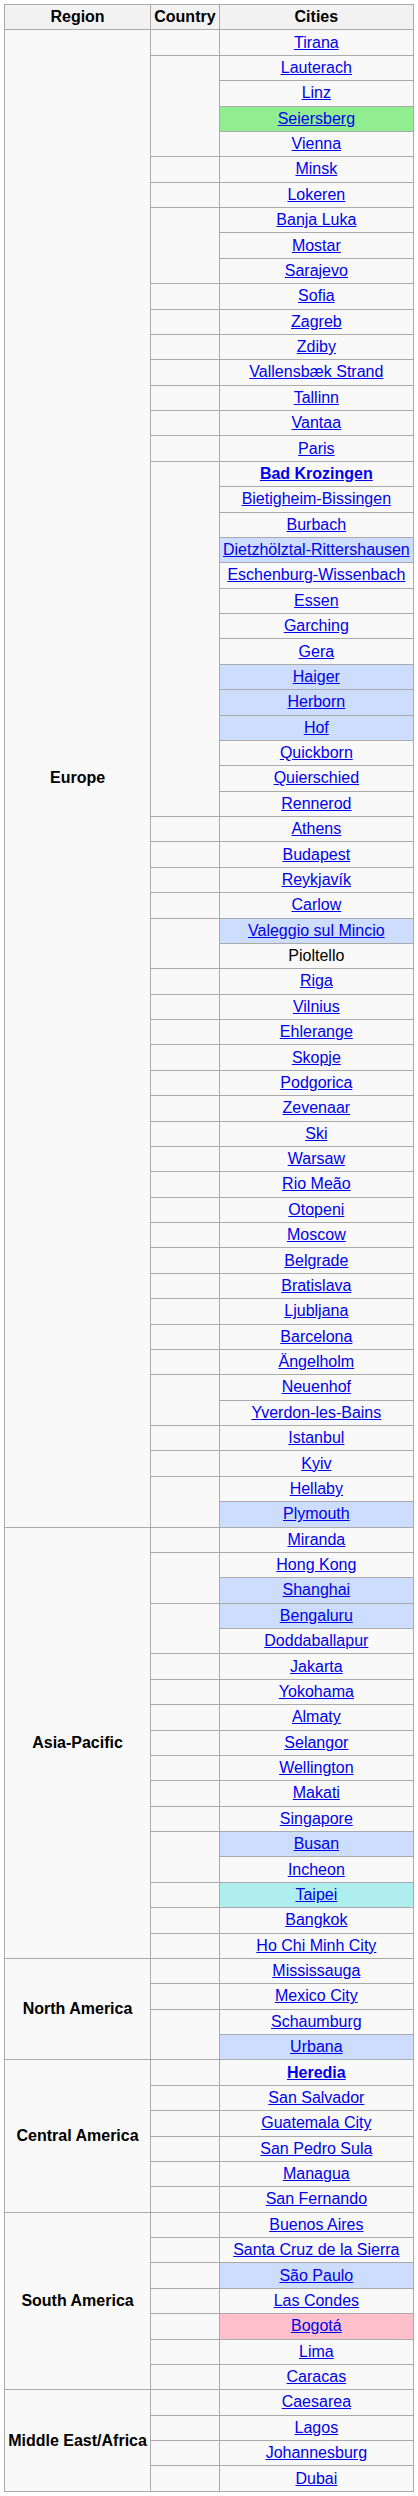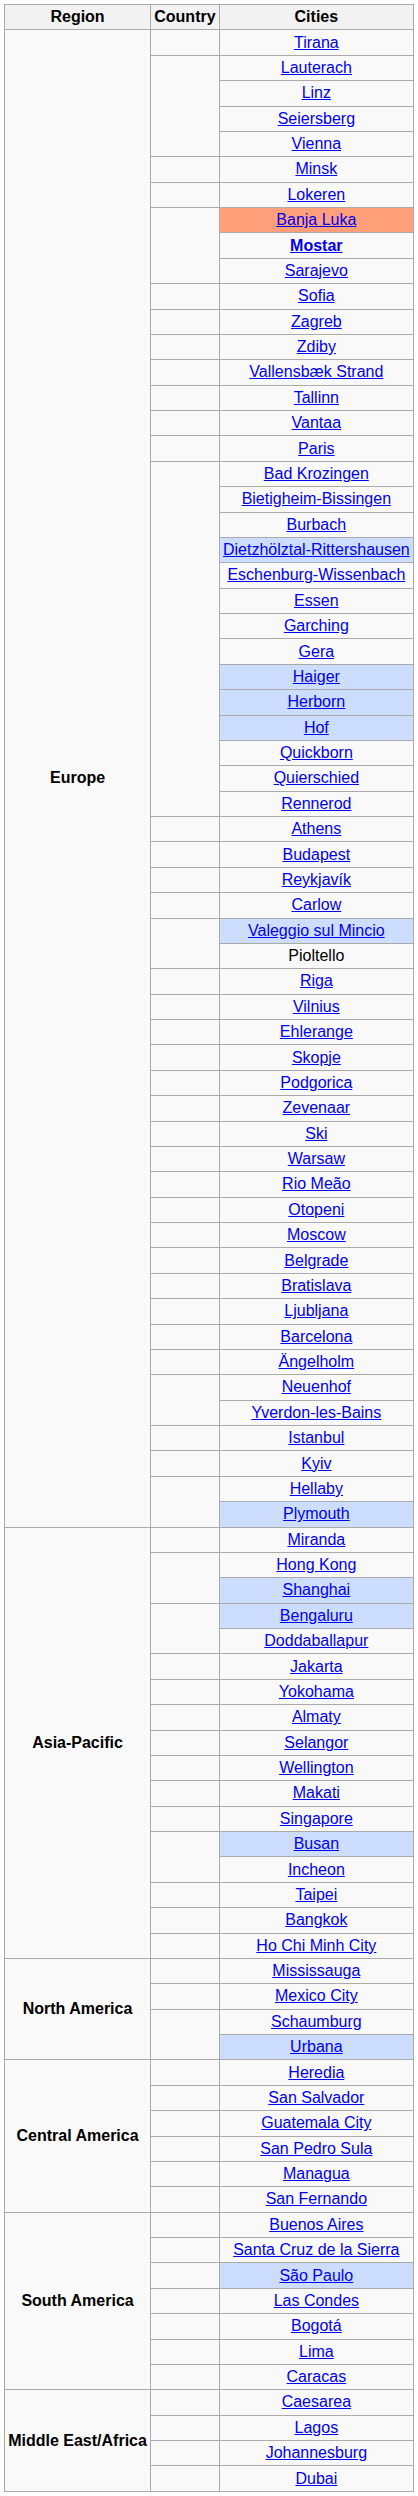(316, 118) lightgreen background -> (316, 118) no background
(316, 220) no background -> (316, 220) lightsalmon background
(316, 245) normal -> (316, 245) bold
(316, 473) bold -> (316, 473) normal
(316, 1894) paleturquoise background -> (316, 1894) no background
(316, 2072) bold -> (316, 2072) normal
(316, 2326) pink background -> (316, 2326) no background
